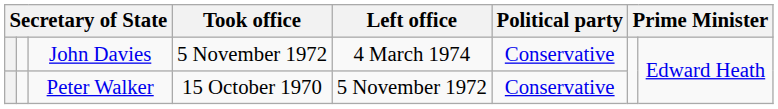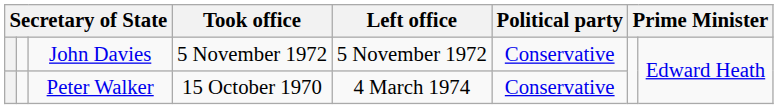(412, 53) 4 March 1974 -> (412, 53) 5 November 1972
(412, 86) 5 November 1972 -> (412, 86) 4 March 1974
